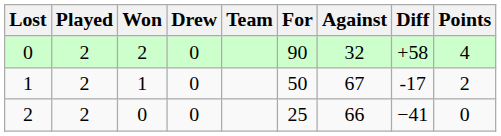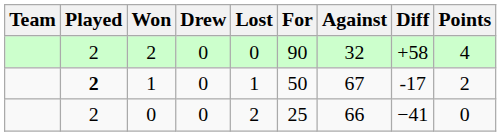columns swapped: (250, 20) <-> (28, 20)
(84, 83) normal -> (94, 83) bold
